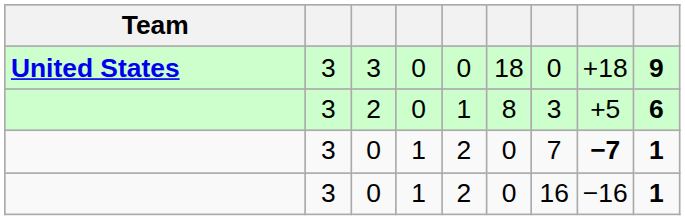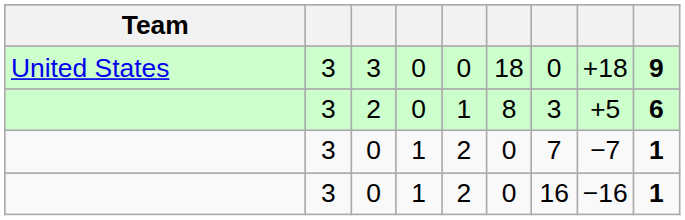(95, 67) bold -> (90, 67) normal
(605, 151) bold -> (605, 151) normal
